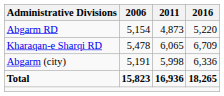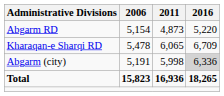(205, 62) no background -> (205, 62) lightgrey background
